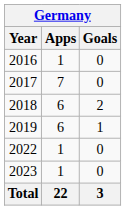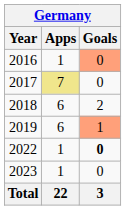(100, 60) no background -> (100, 60) lightsalmon background
(61, 82) no background -> (61, 82) khaki background
(100, 127) no background -> (100, 127) lightsalmon background
(100, 149) normal -> (100, 149) bold
